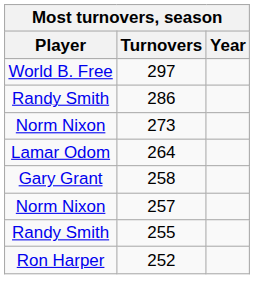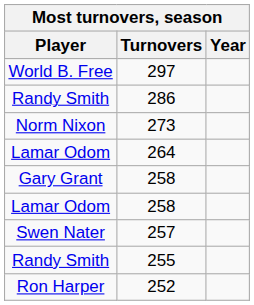+ row: (61, 206)
+ row: (61, 233)
- row: (61, 206)
